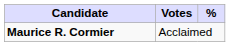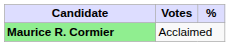(61, 32) no background -> (61, 32) lightgreen background
